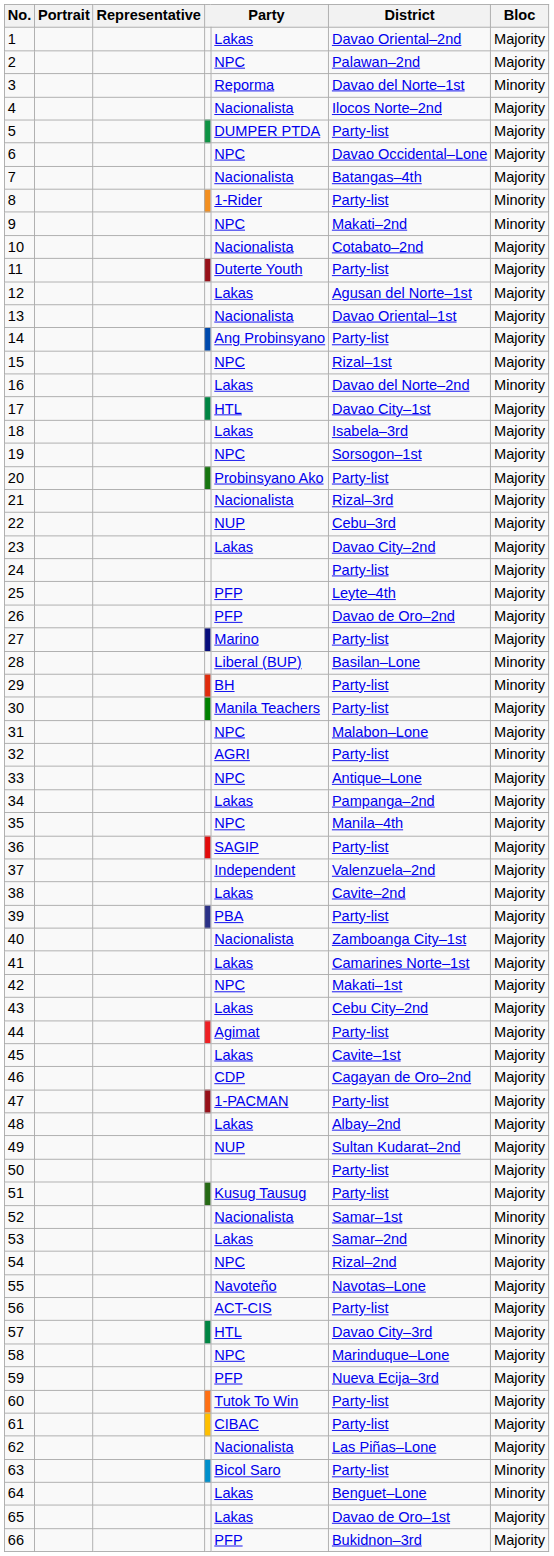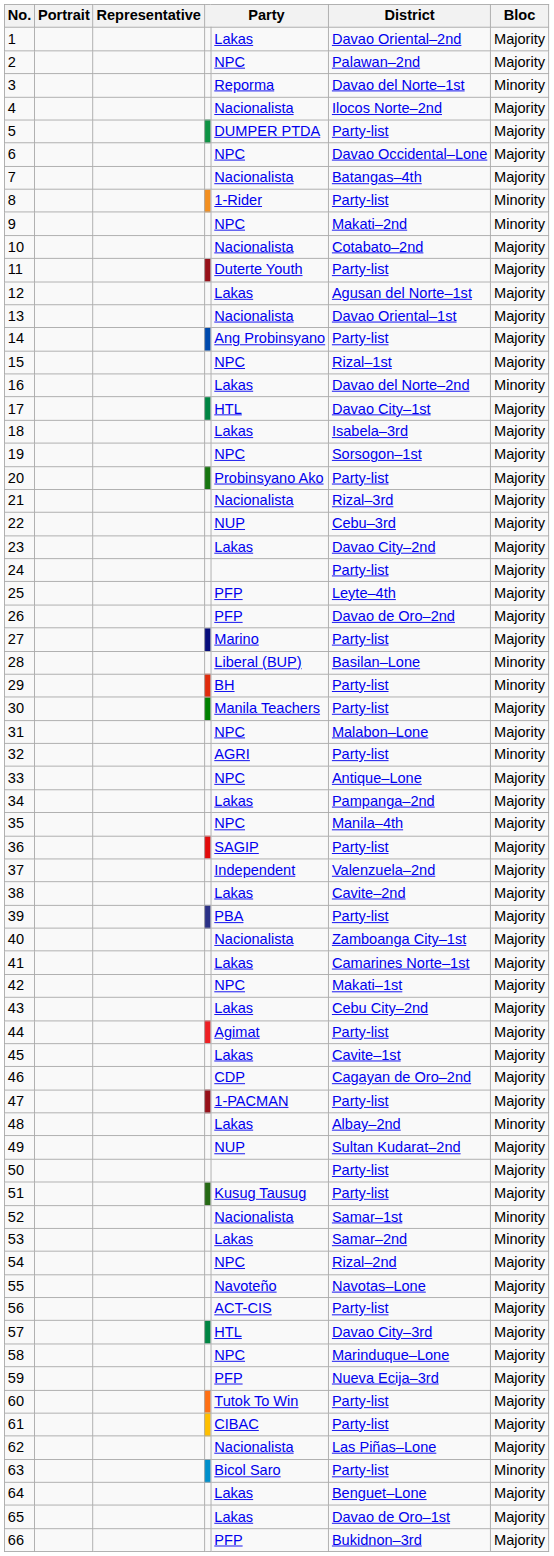(520, 1124) Majority -> (520, 1124) Minority
(520, 1493) Minority -> (520, 1493) Majority
